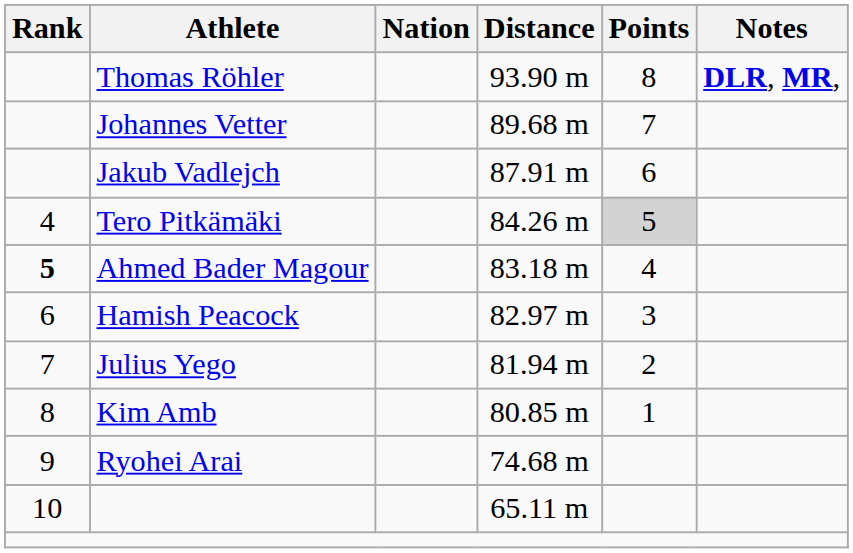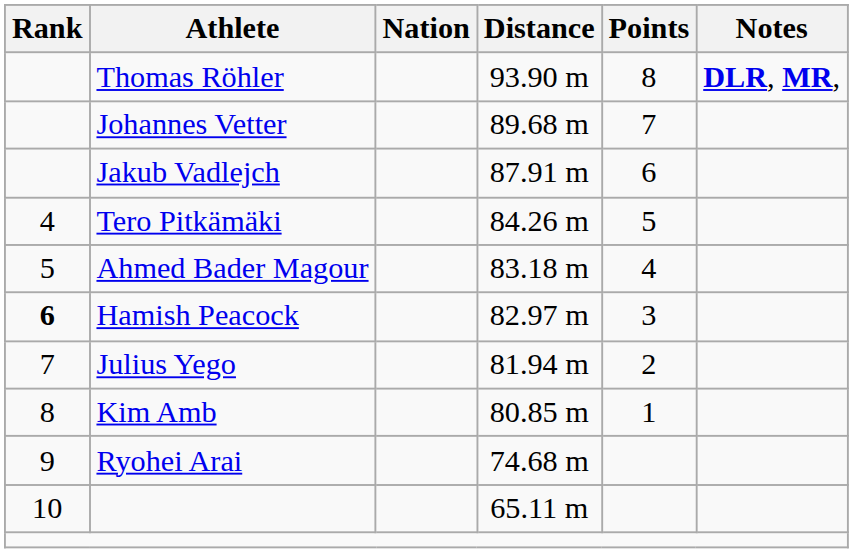(649, 220) lightgrey background -> (649, 220) no background
(47, 268) bold -> (47, 268) normal
(47, 316) normal -> (47, 316) bold
